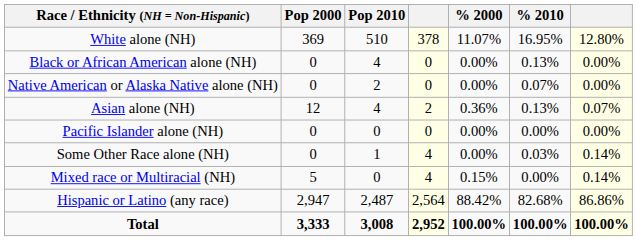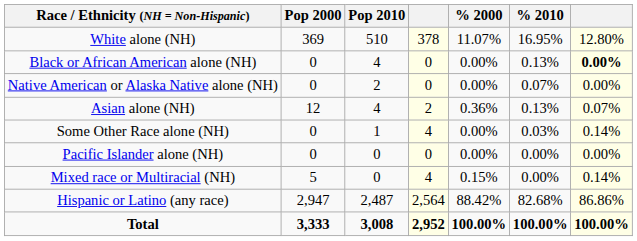(601, 62) normal -> (601, 62) bold
rows swapped: (143, 131) <-> (143, 154)
